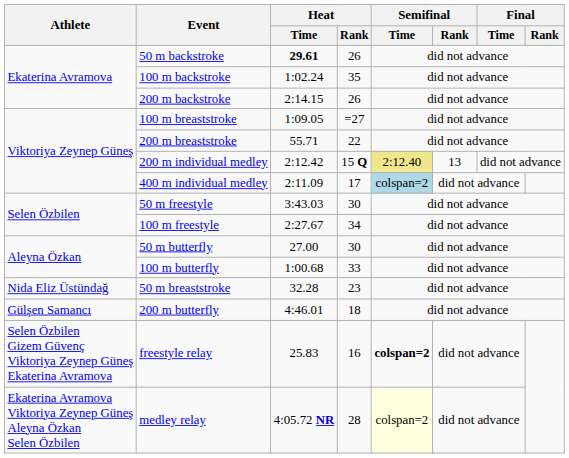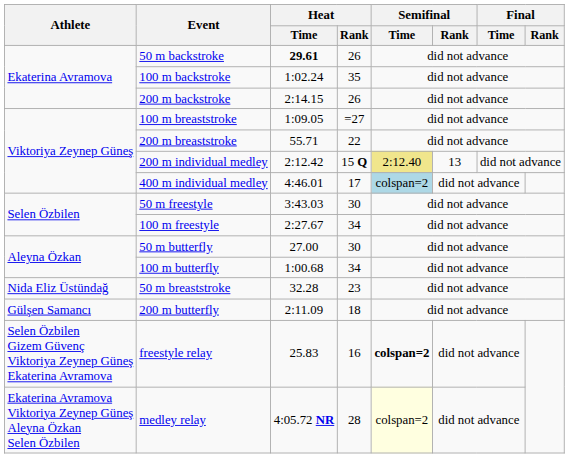(304, 183) 2:11.09 -> (304, 183) 4:46.01
(354, 267) 33 -> (354, 267) 34
(304, 310) 4:46.01 -> (304, 310) 2:11.09
